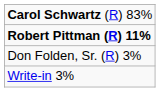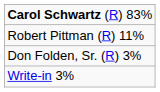(79, 35) bold -> (76, 35) normal
